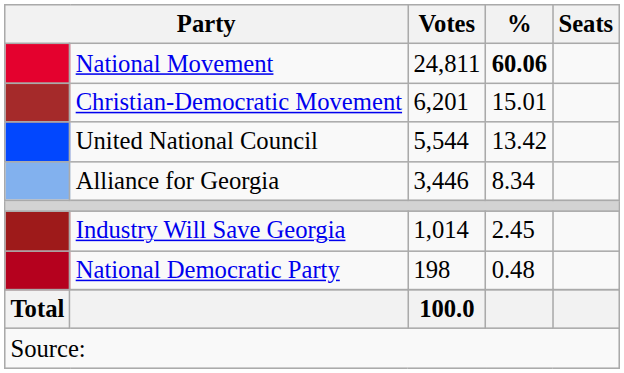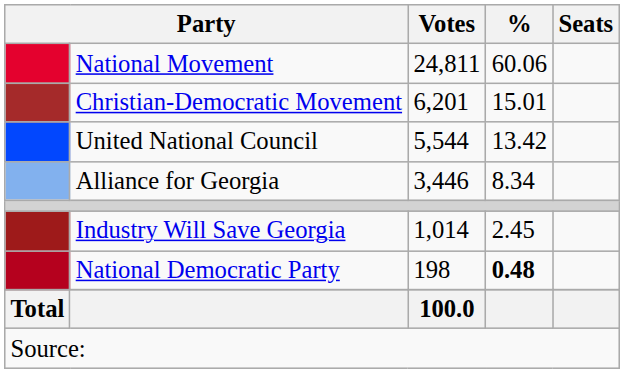(519, 63) bold -> (519, 63) normal
(513, 269) normal -> (513, 269) bold
